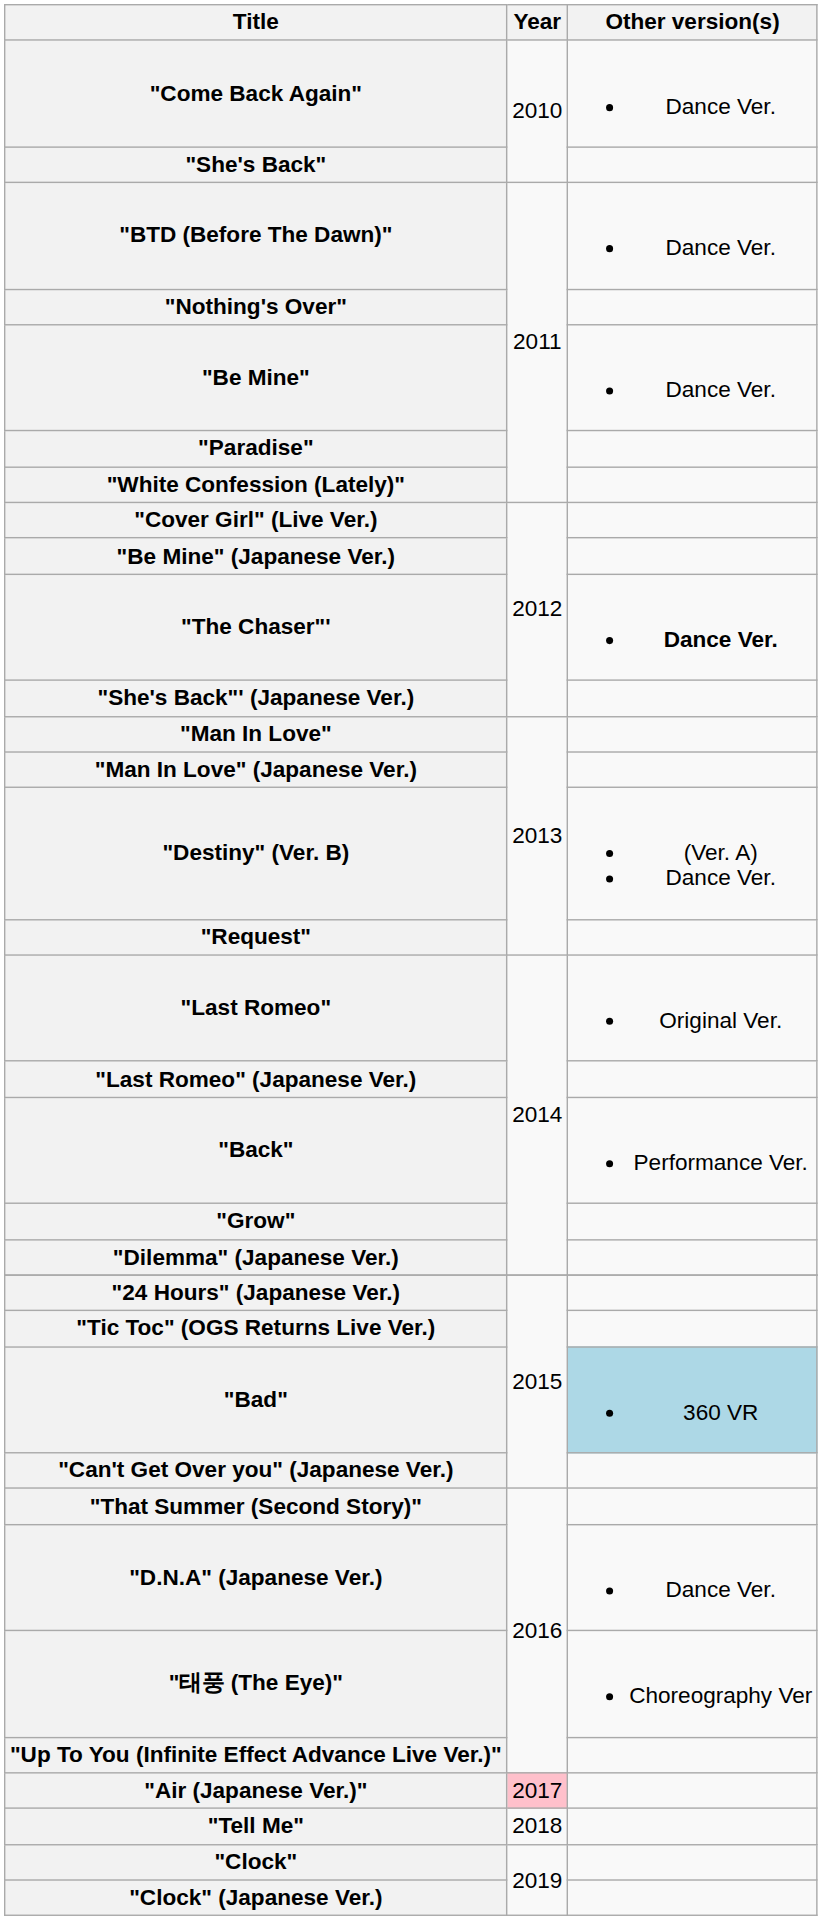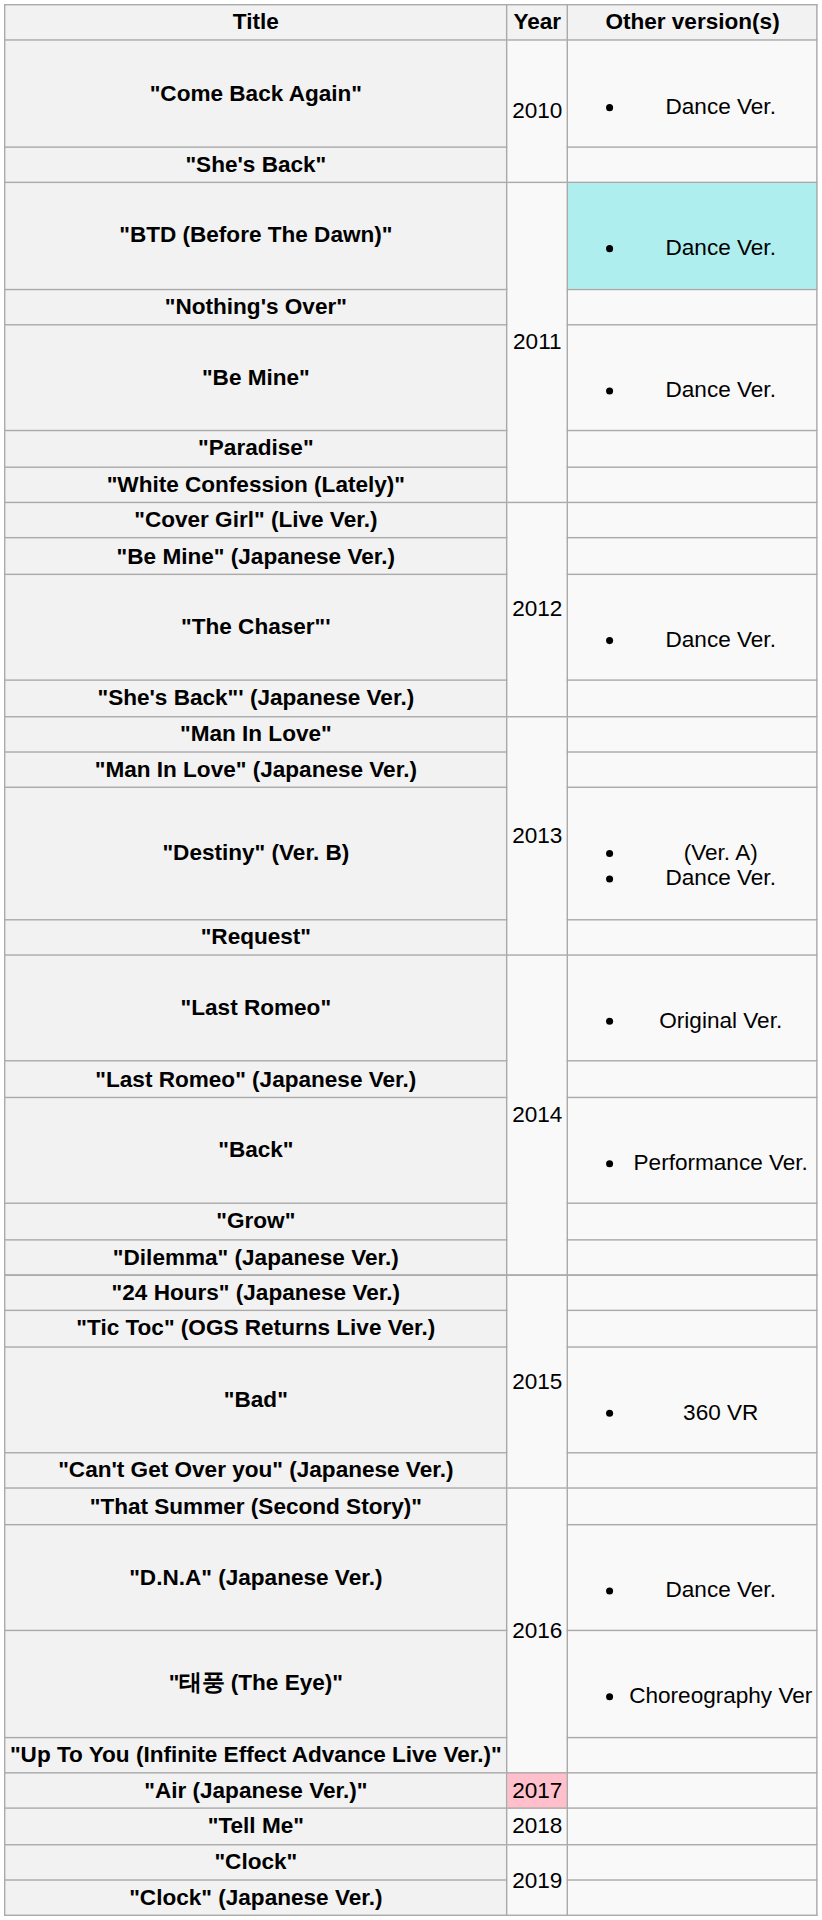(693, 248) no background -> (693, 248) paleturquoise background
(693, 640) bold -> (693, 640) normal
(693, 1412) lightblue background -> (693, 1412) no background
